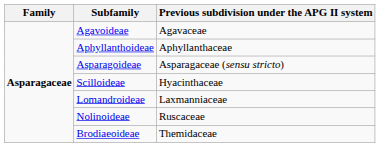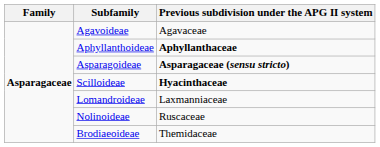(195, 47) normal -> (198, 47) bold
(221, 64) normal -> (224, 64) bold
(191, 82) normal -> (193, 82) bold
